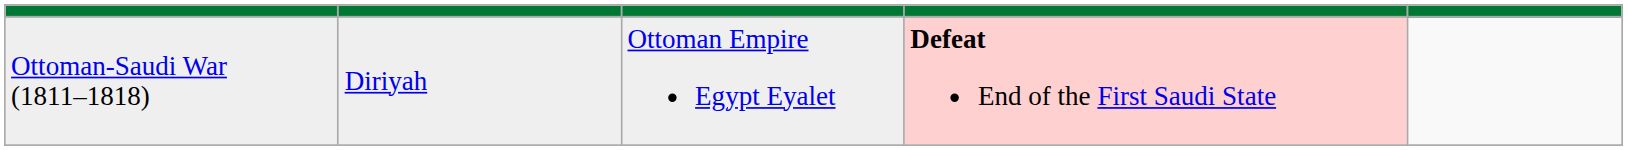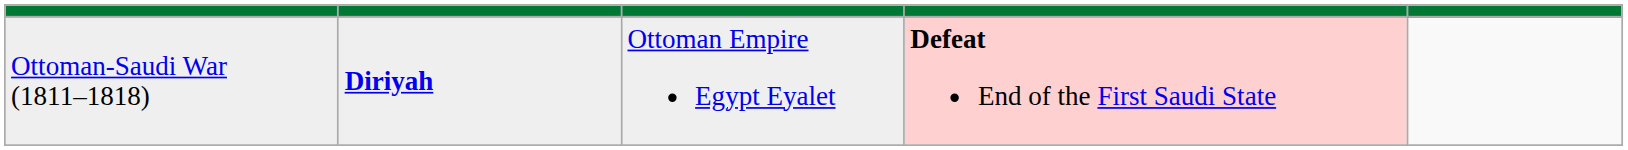(386, 80) normal -> (389, 80) bold
